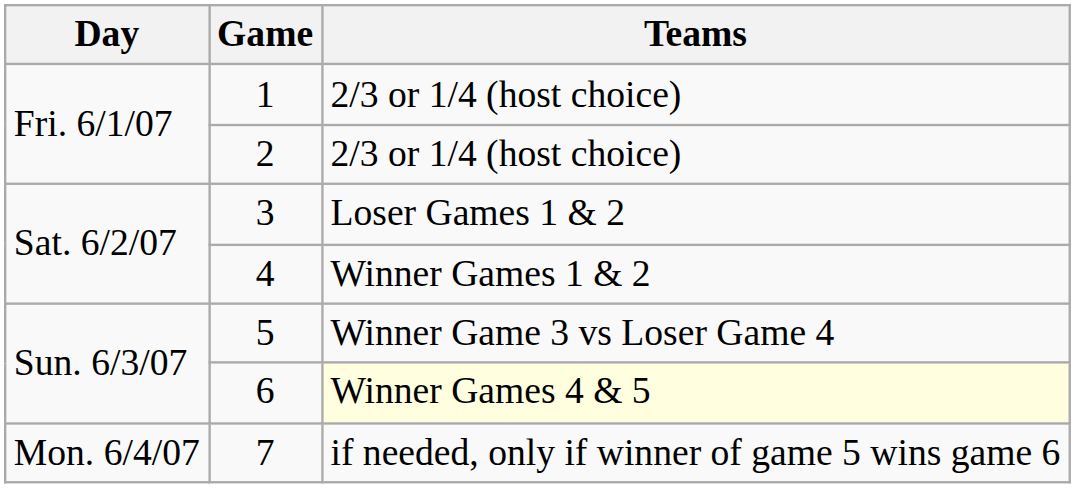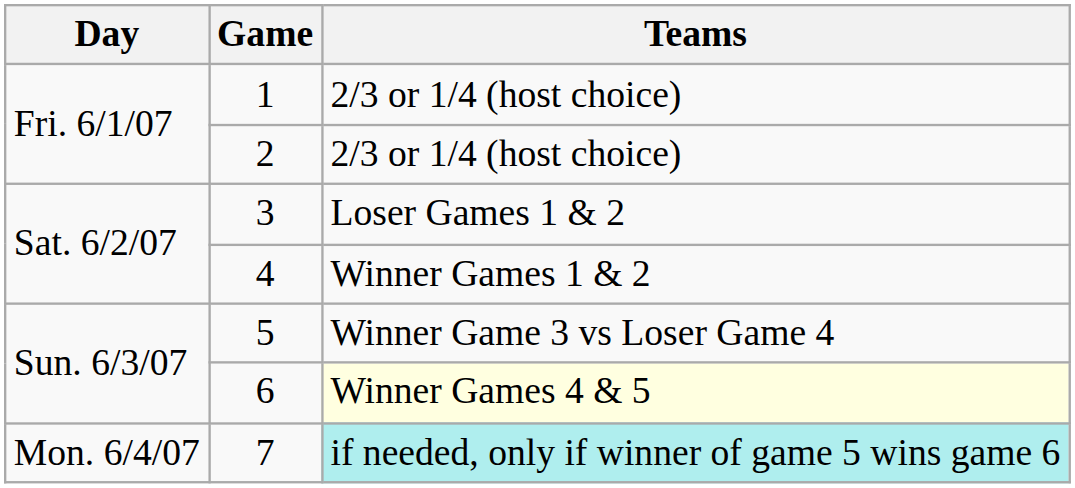(695, 451) no background -> (695, 451) paleturquoise background
